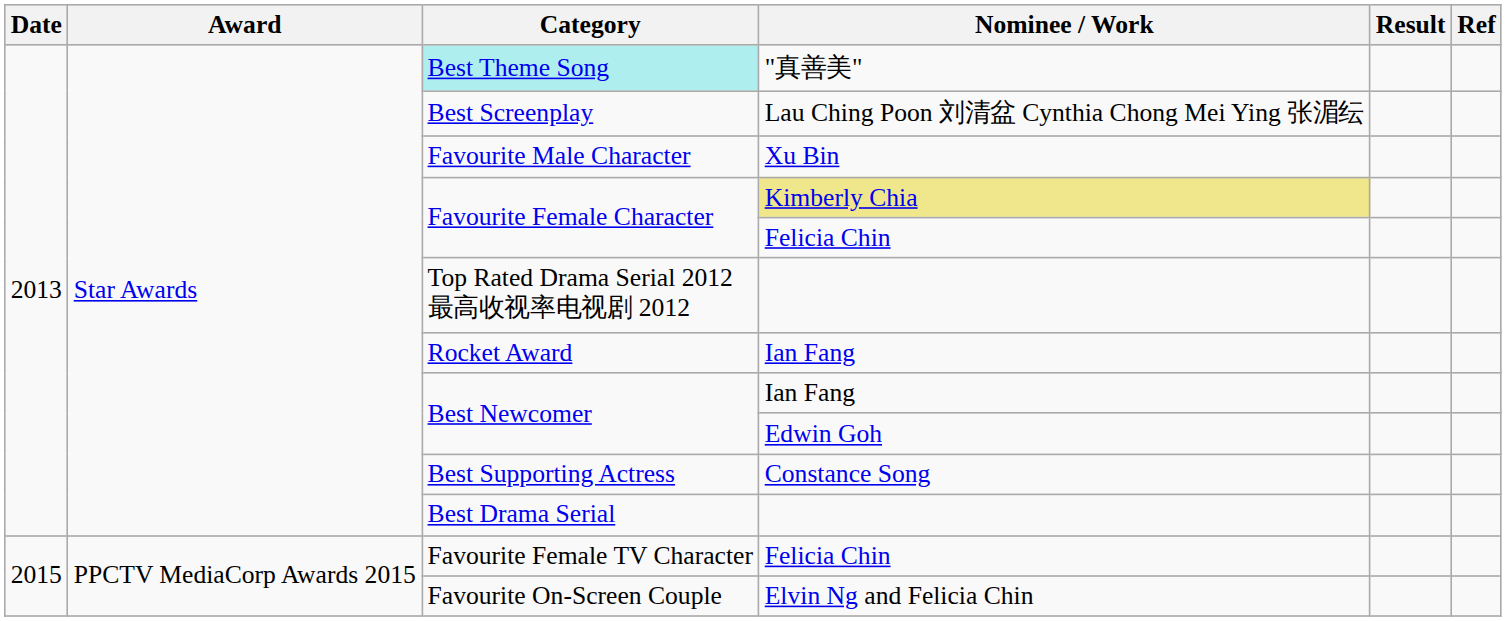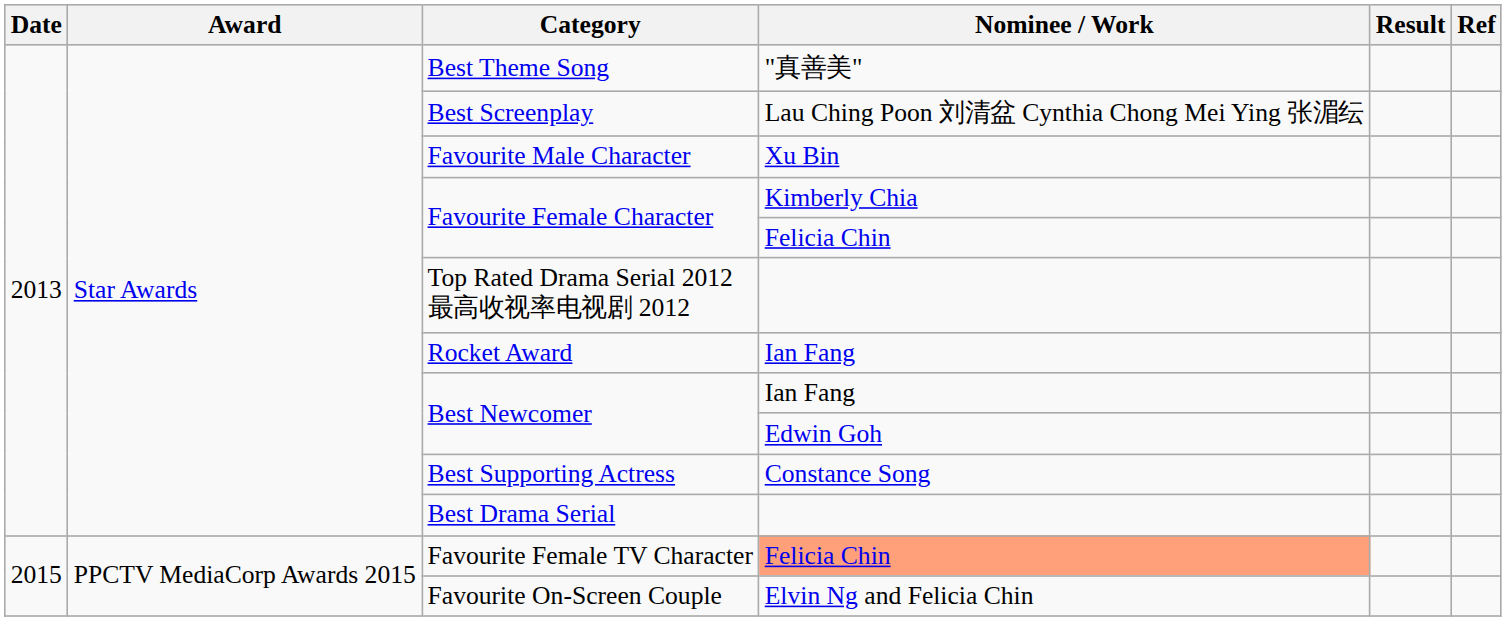(518, 67) paleturquoise background -> (518, 67) no background
(841, 196) khaki background -> (841, 196) no background
(828, 555) no background -> (828, 555) lightsalmon background
